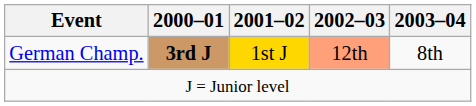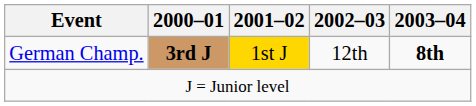(350, 52) lightsalmon background -> (350, 52) no background
(430, 52) normal -> (430, 52) bold
